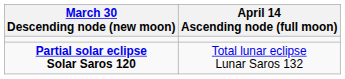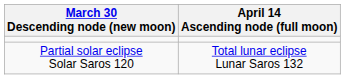(91, 58) bold -> (91, 58) normal
